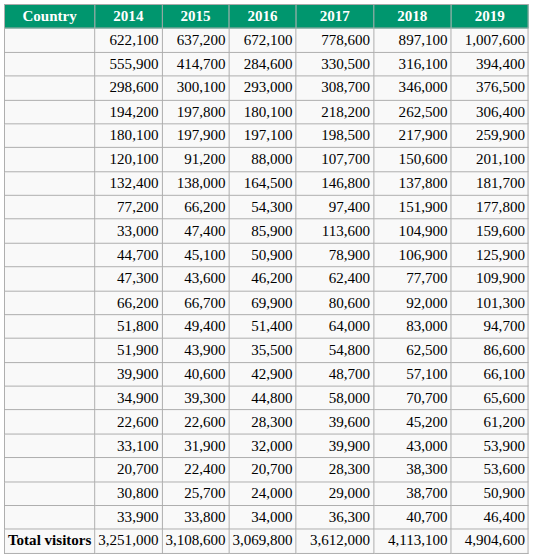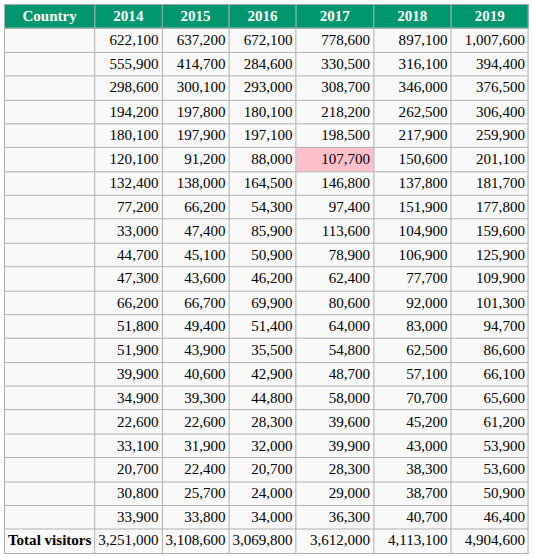(346, 159) no background -> (346, 159) pink background
